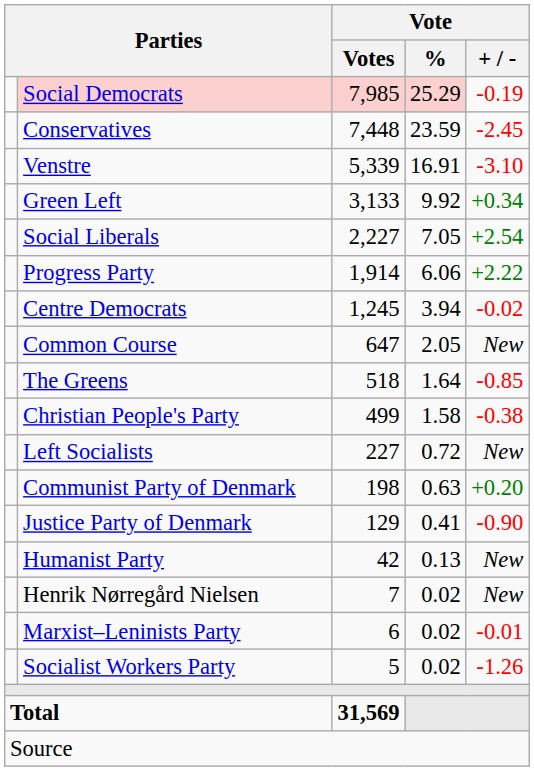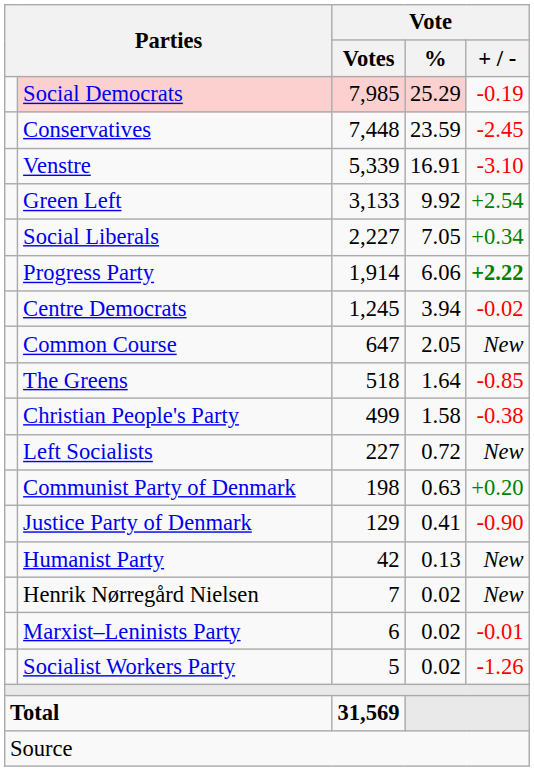(497, 201) +0.34 -> (497, 201) +2.54
(497, 237) +2.54 -> (497, 237) +0.34
(497, 272) normal -> (497, 272) bold
